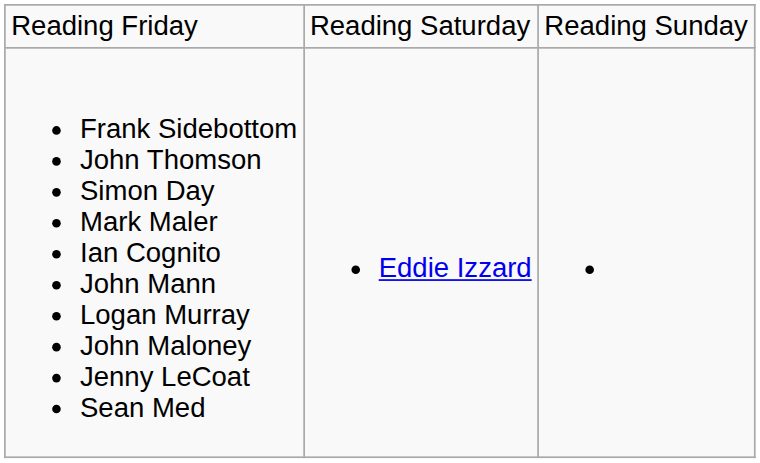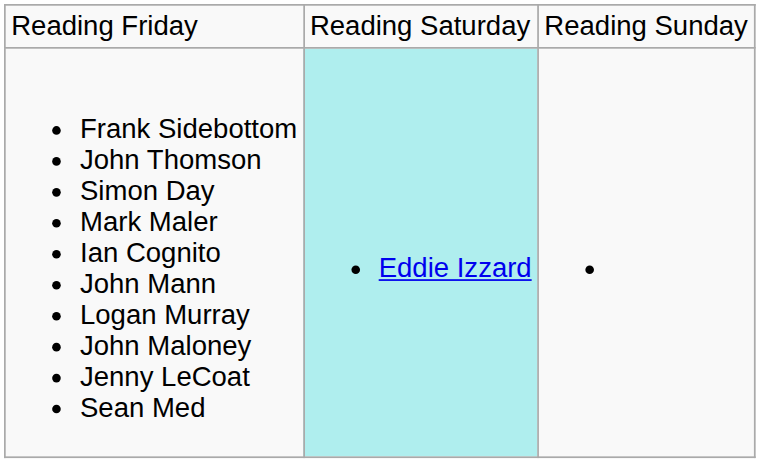(421, 268) no background -> (421, 268) paleturquoise background
